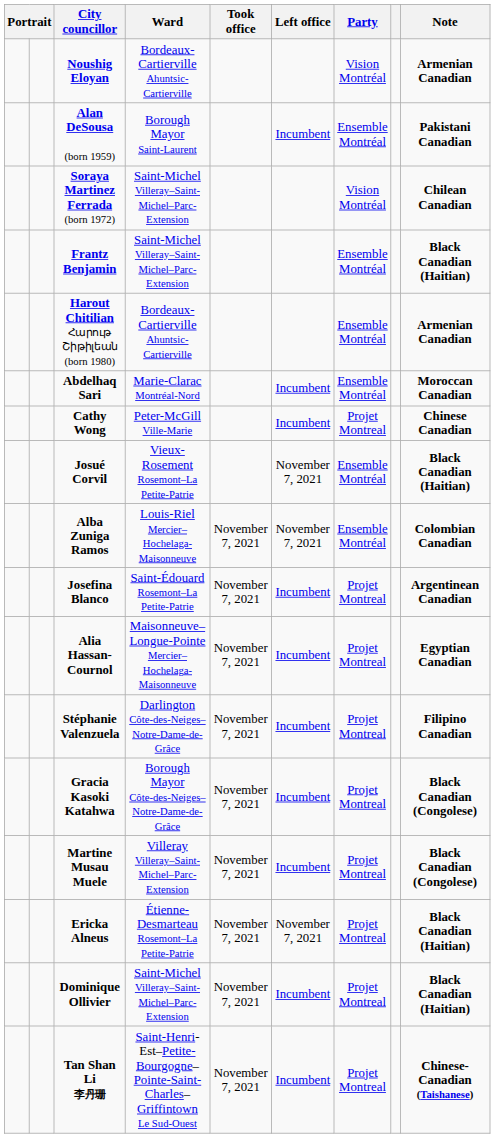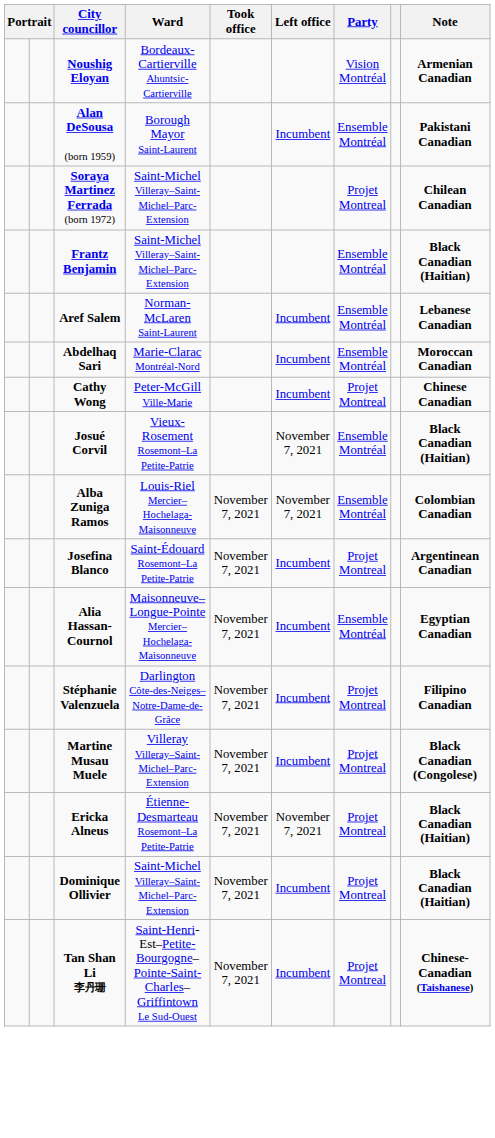(362, 197) Vision Montréal -> (362, 197) Projet Montreal
- row: (90, 332)
+ row: (90, 317)
(362, 655) Projet Montreal -> (362, 626) Ensemble Montréal
- row: (90, 796)
